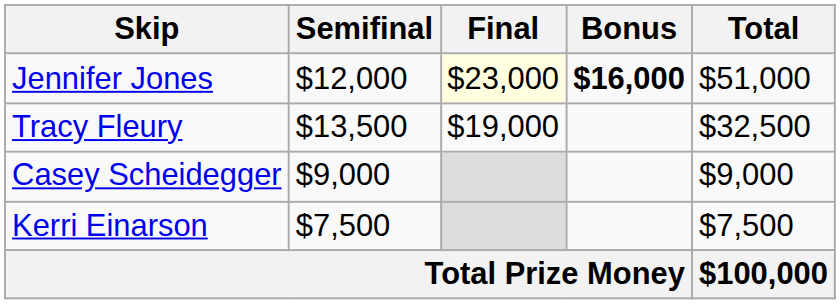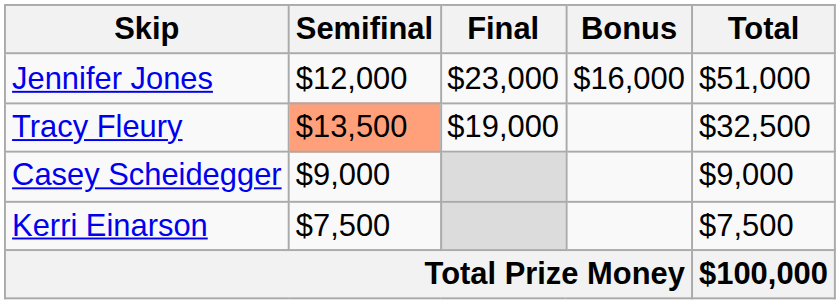(503, 77) lightyellow background -> (503, 77) no background
(629, 77) bold -> (629, 77) normal
(352, 126) no background -> (352, 126) lightsalmon background
